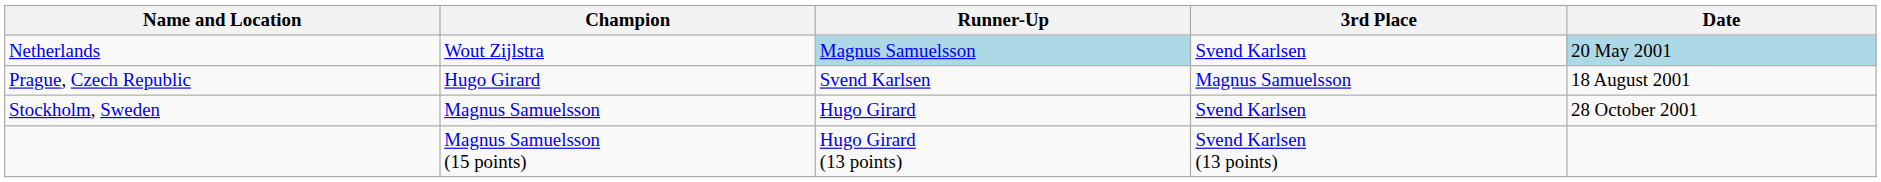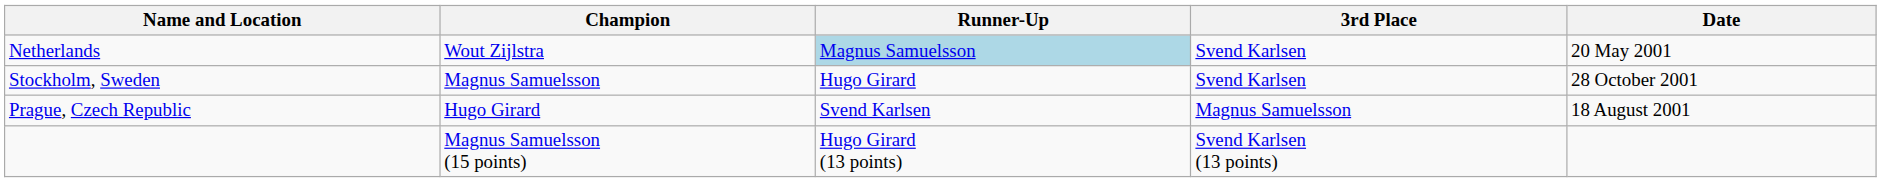(1621, 50) lightblue background -> (1621, 50) no background
rows swapped: (100, 80) <-> (84, 110)
